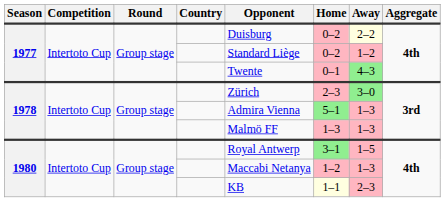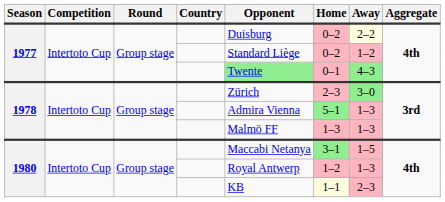(245, 71) no background -> (245, 71) lightgreen background
(264, 149) Royal Antwerp -> (269, 149) Maccabi Netanya
(269, 168) Maccabi Netanya -> (264, 168) Royal Antwerp
